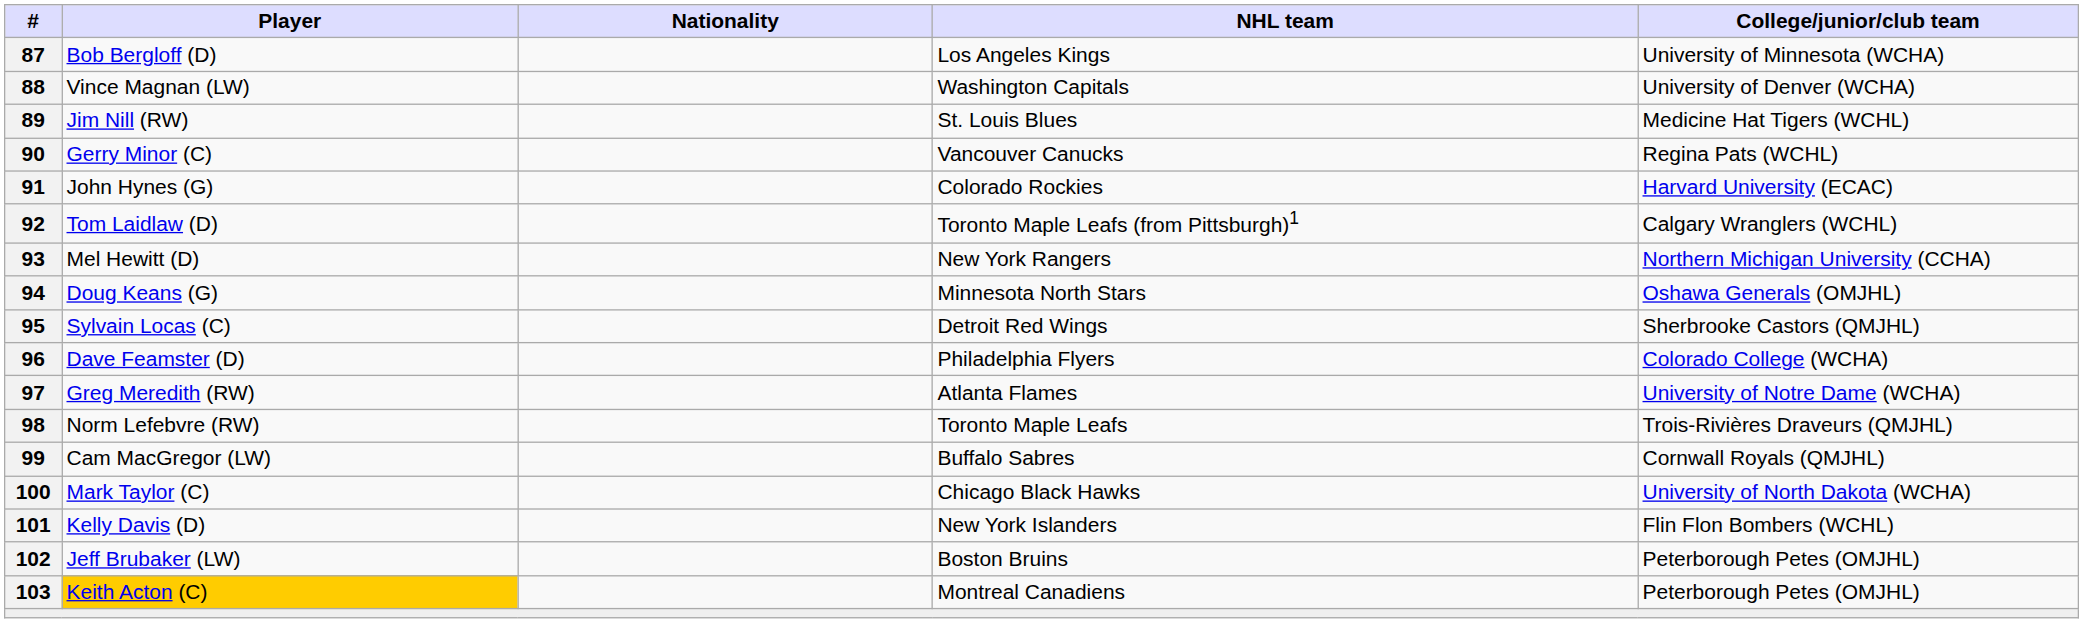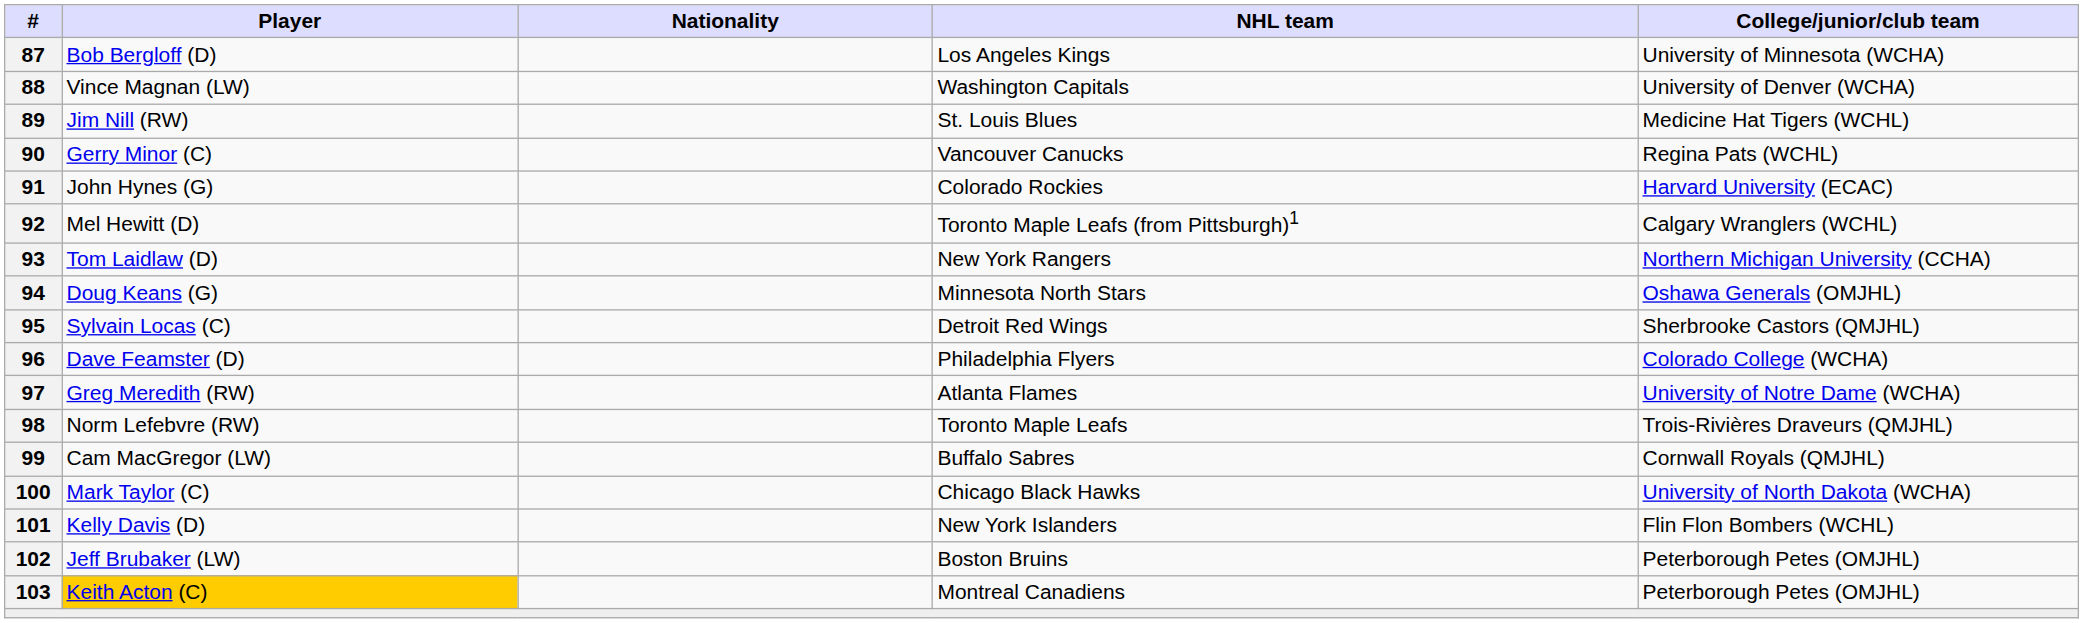(142, 223) Tom Laidlaw (D) -> (133, 223) Mel Hewitt (D)
(133, 259) Mel Hewitt (D) -> (142, 259) Tom Laidlaw (D)
